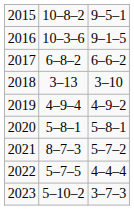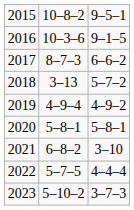(63, 60) 6–8–2 -> (63, 60) 8–7–3
(109, 82) 3–10 -> (109, 82) 5–7–2
(63, 149) 8–7–3 -> (63, 149) 6–8–2
(109, 149) 5–7–2 -> (109, 149) 3–10
